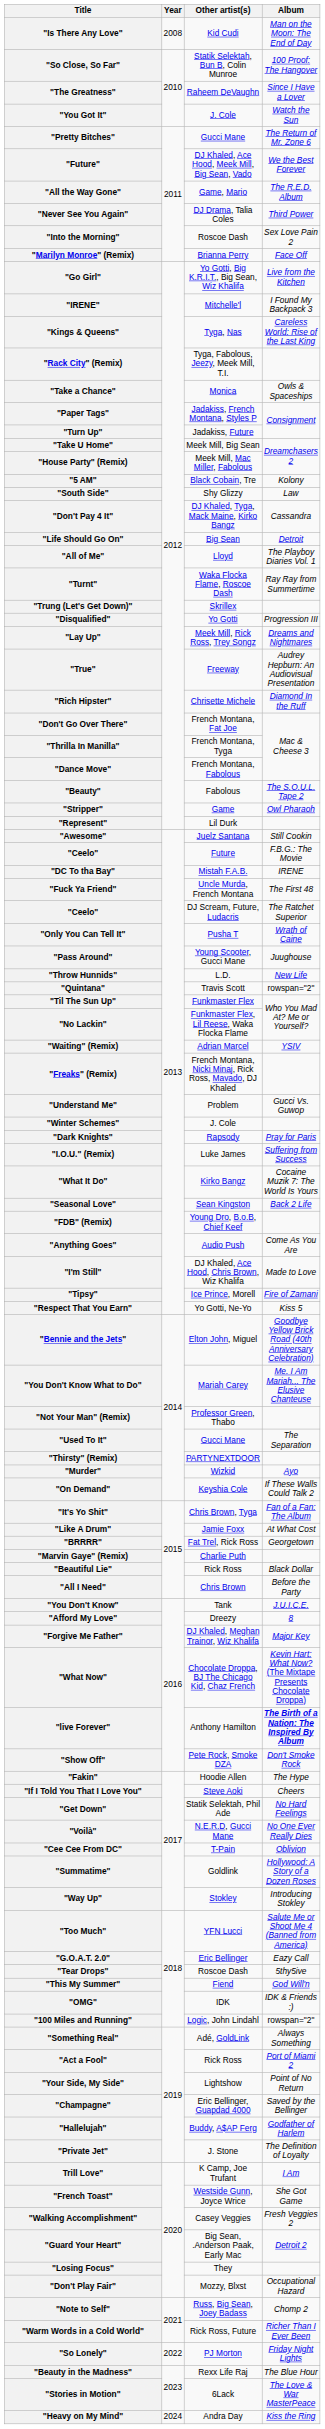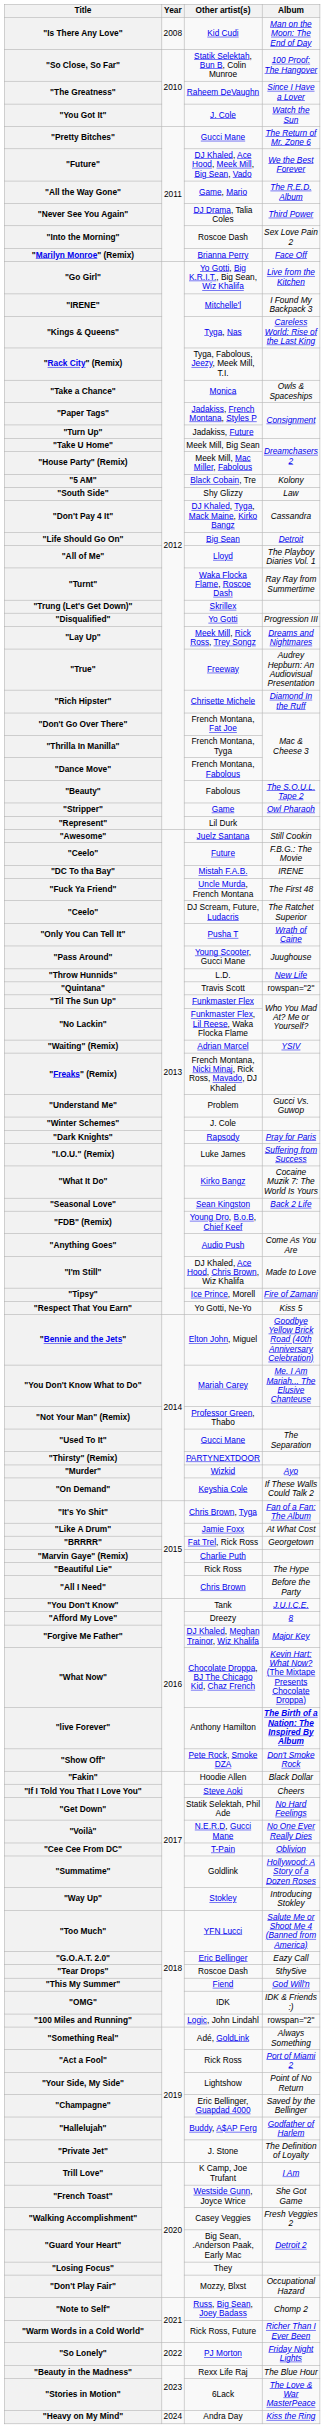(291, 1569) Black Dollar -> (291, 1569) The Hype
(291, 1778) The Hype -> (291, 1778) Black Dollar
